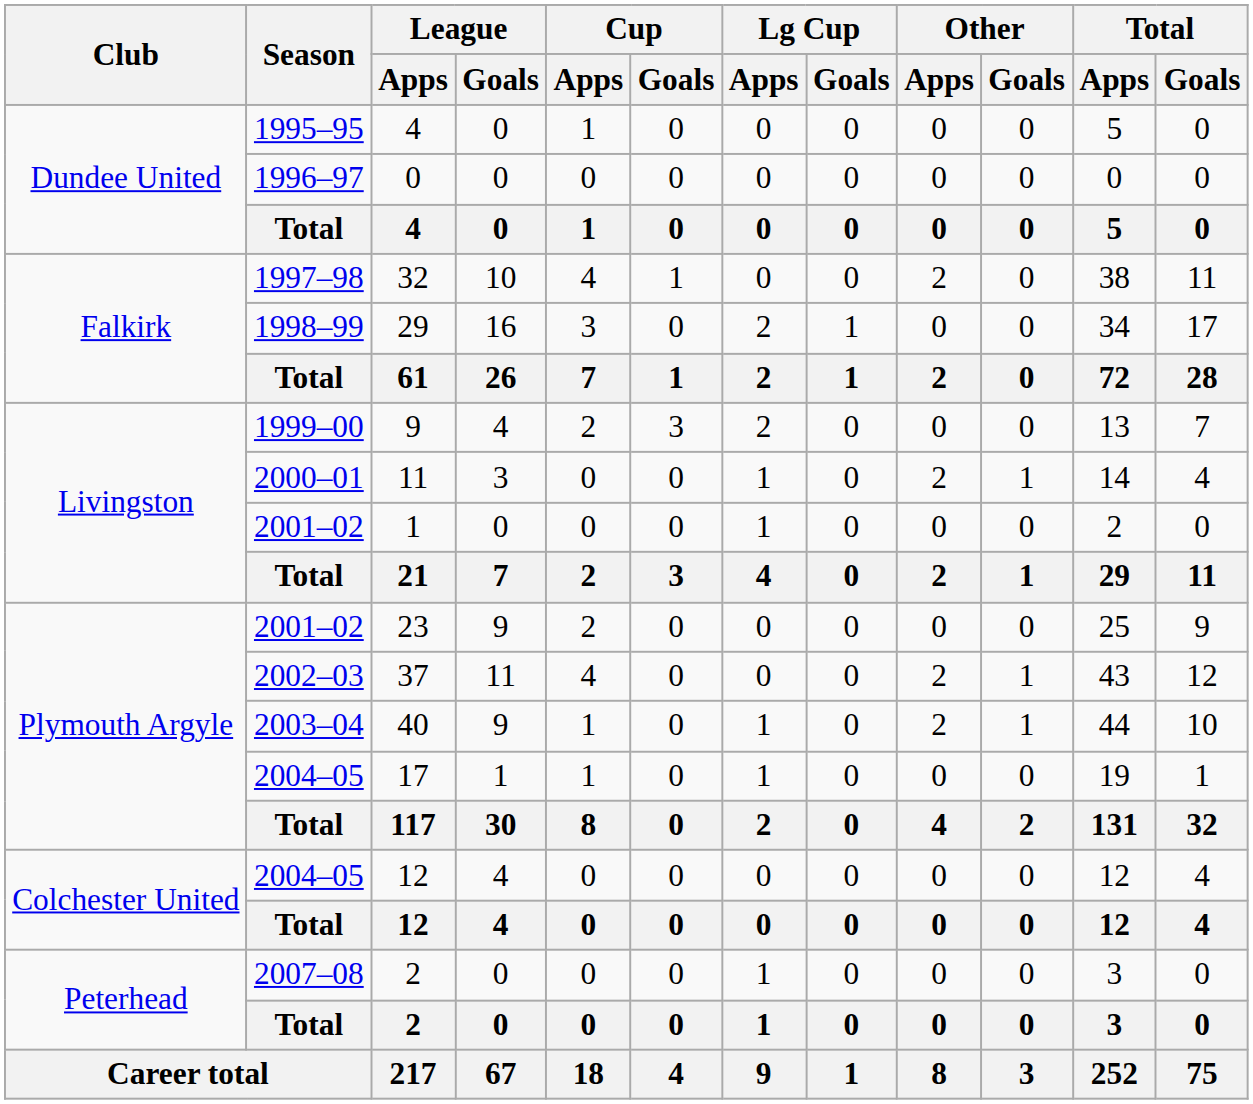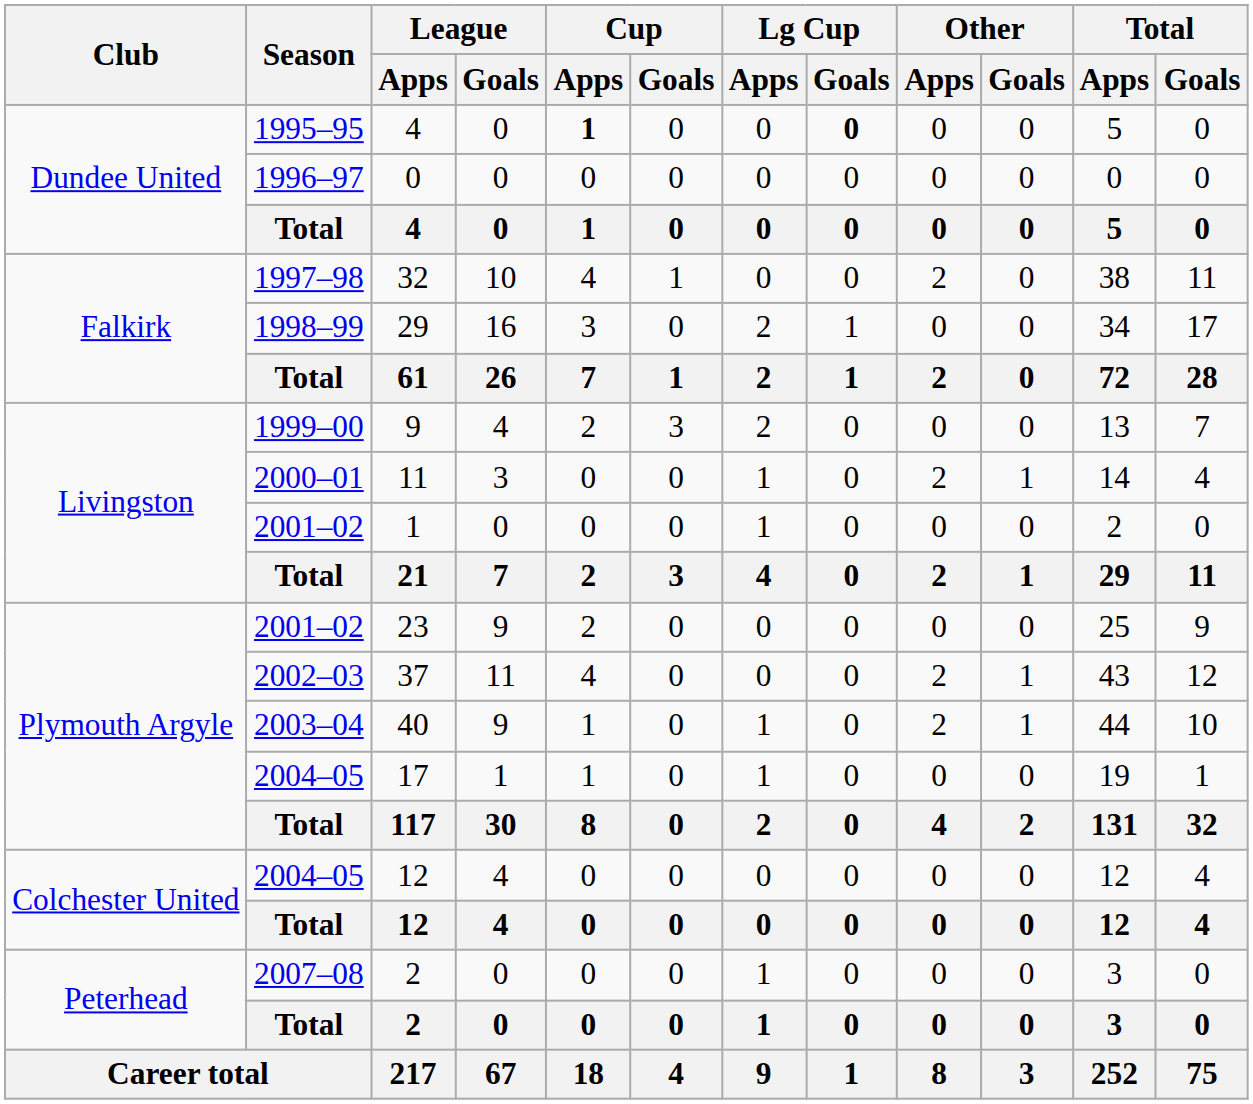(588, 128) normal -> (588, 128) bold
(851, 128) normal -> (851, 128) bold
